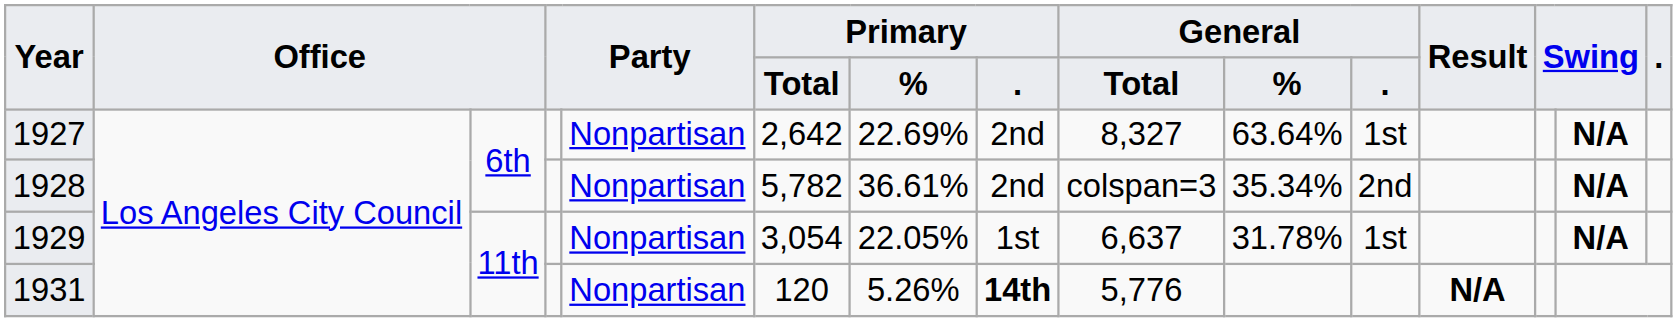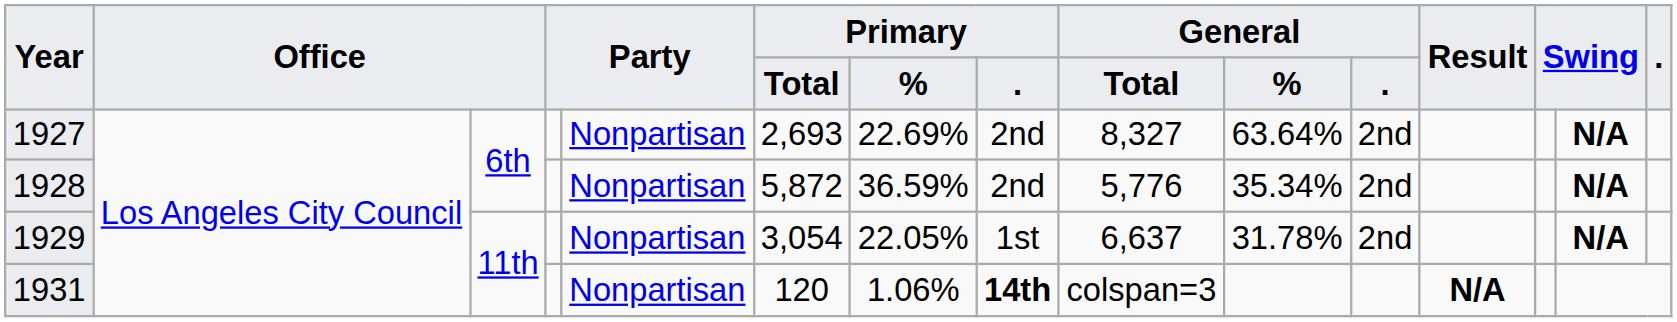(802, 135) 2,642 -> (802, 135) 2,693
(1385, 135) 1st -> (1385, 135) 2nd
(802, 186) 5,782 -> (802, 186) 5,872
(913, 186) 36.61% -> (913, 186) 36.59%
(1141, 186) colspan=3 -> (1141, 186) 5,776
(1385, 238) 1st -> (1385, 238) 2nd
(913, 290) 5.26% -> (913, 290) 1.06%
(1141, 290) 5,776 -> (1141, 290) colspan=3
